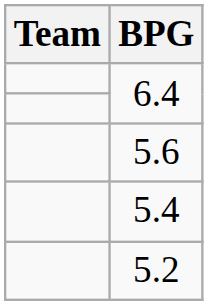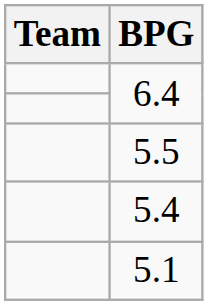(156, 151) 5.6 -> (156, 151) 5.5
(156, 269) 5.2 -> (156, 269) 5.1
